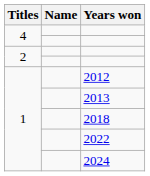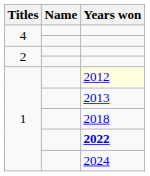(97, 77) no background -> (97, 77) lightyellow background
(97, 139) normal -> (97, 139) bold
